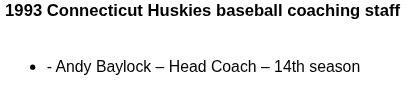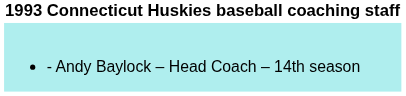(203, 66) no background -> (203, 66) paleturquoise background
